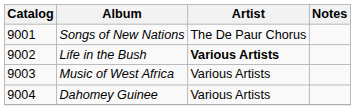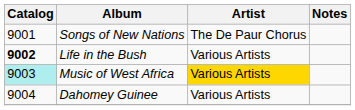(21, 54) normal -> (21, 54) bold
(235, 54) bold -> (230, 54) normal
(21, 74) no background -> (21, 74) paleturquoise background
(230, 74) no background -> (230, 74) gold background
